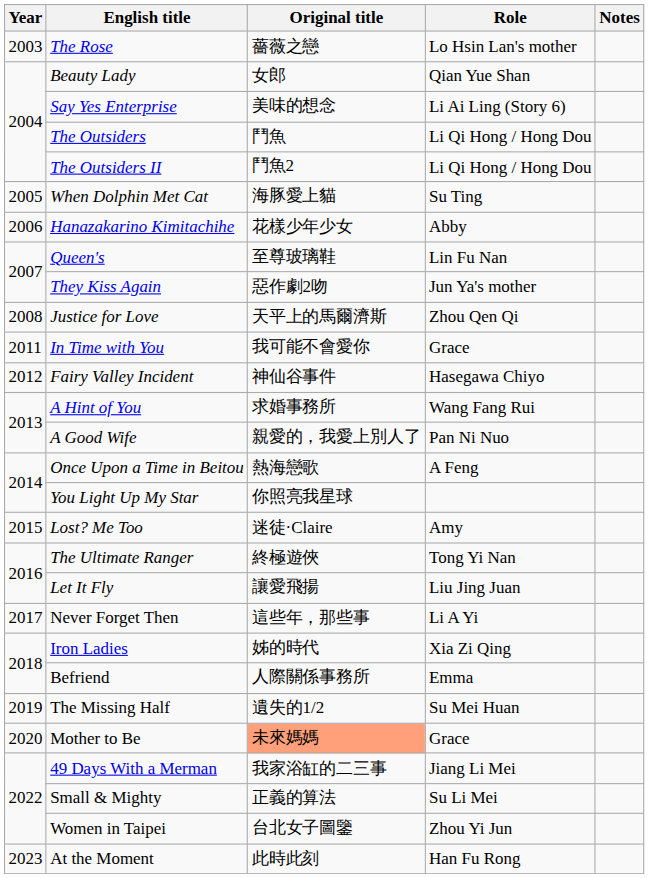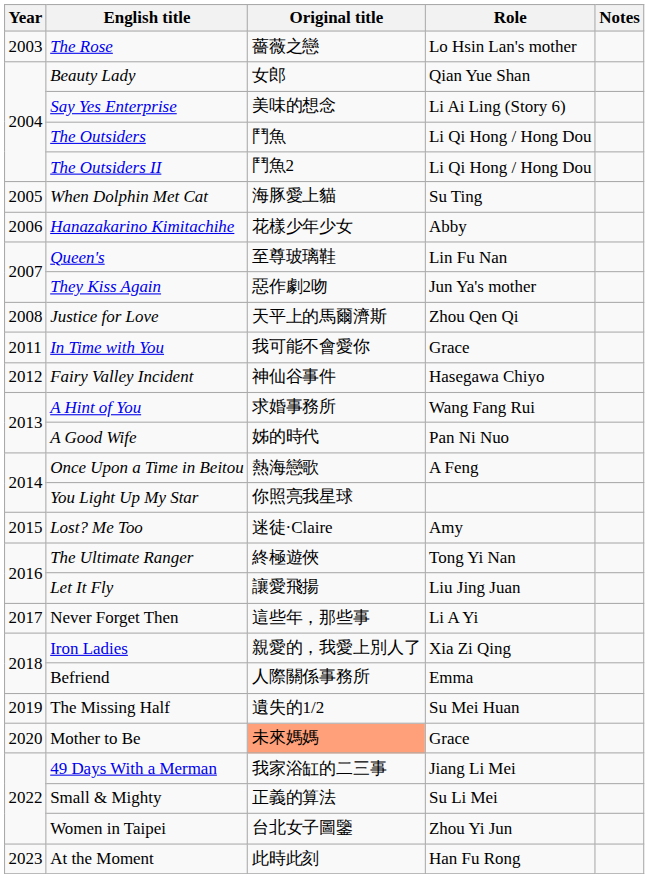(336, 436) 親愛的，我愛上別人了 -> (286, 436) 姊的時代
(286, 647) 姊的時代 -> (336, 647) 親愛的，我愛上別人了
